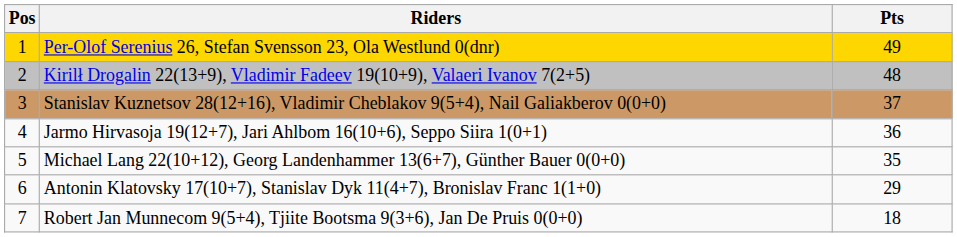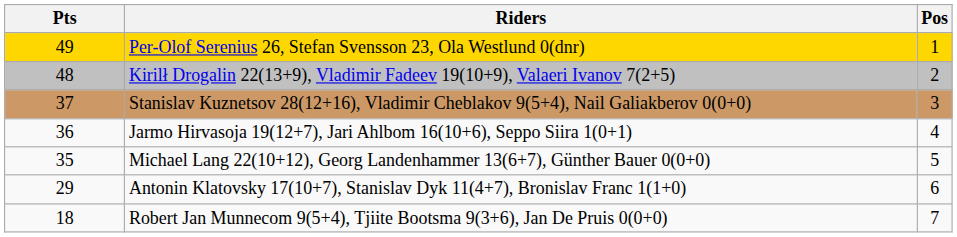columns swapped: (22, 18) <-> (892, 18)
